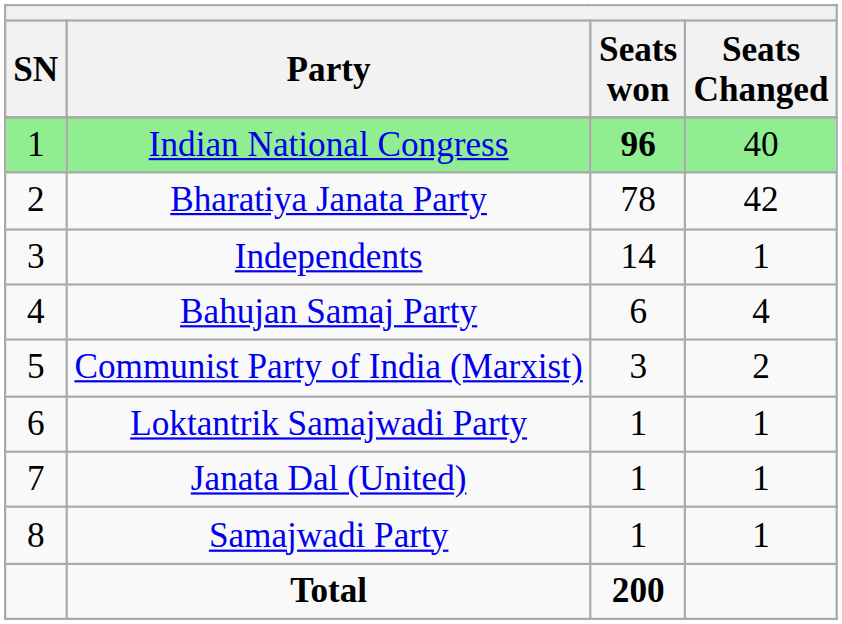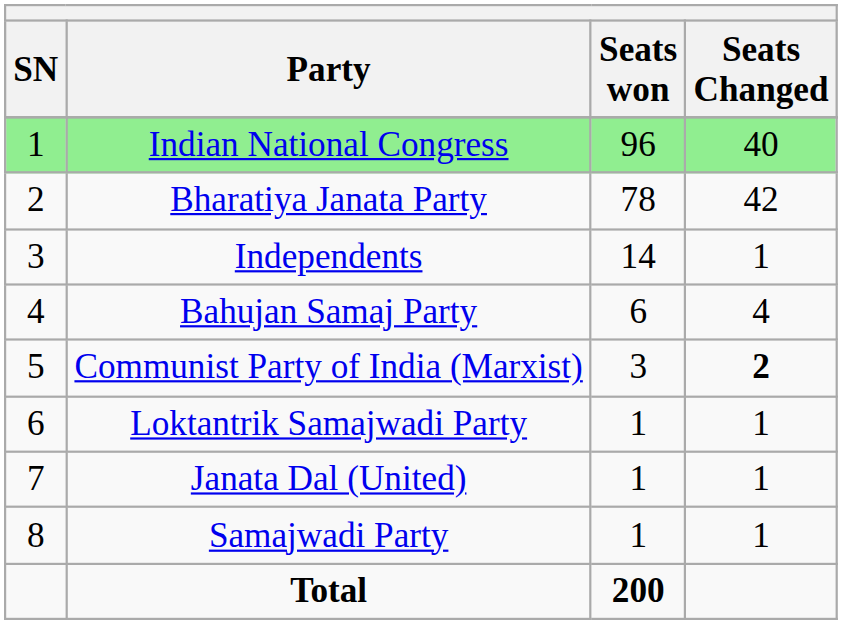(638, 144) bold -> (638, 144) normal
(761, 367) normal -> (761, 367) bold
